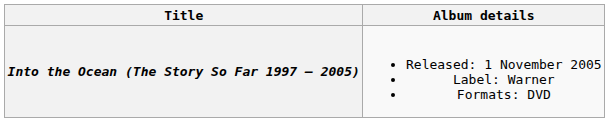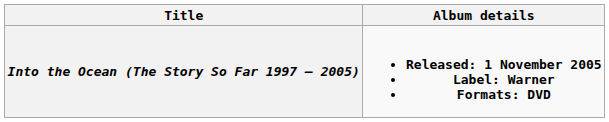(484, 79) normal -> (484, 79) bold
